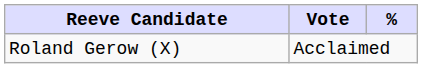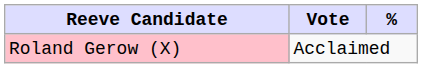(95, 49) no background -> (95, 49) pink background
